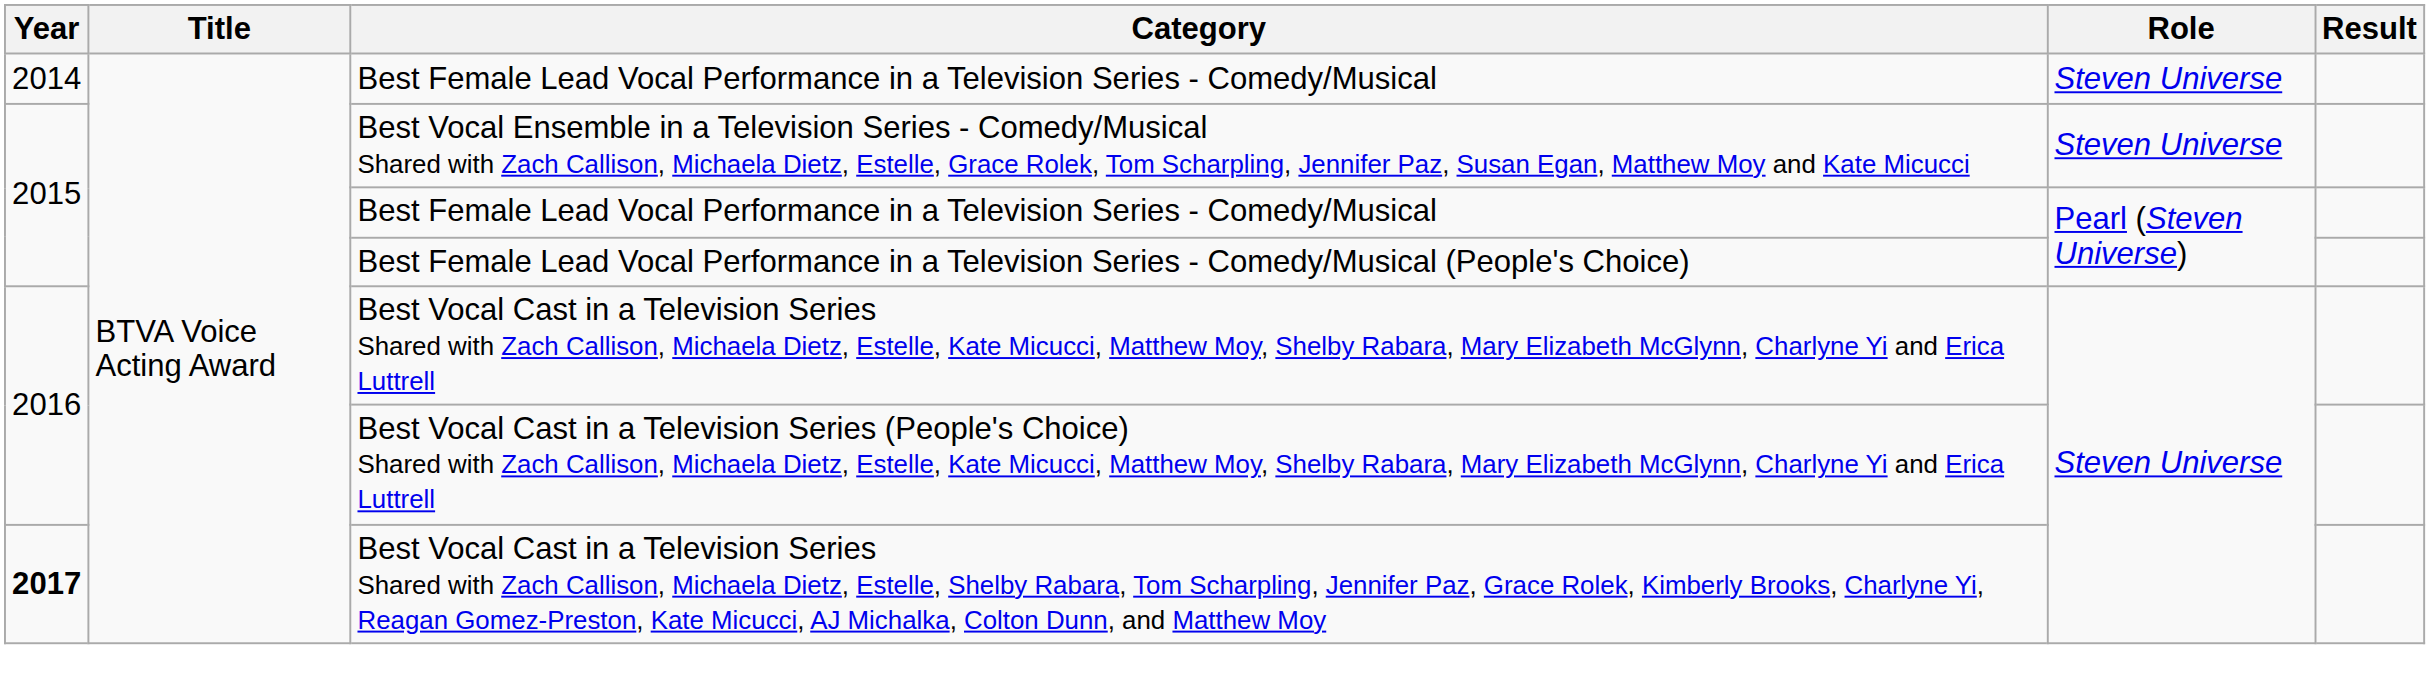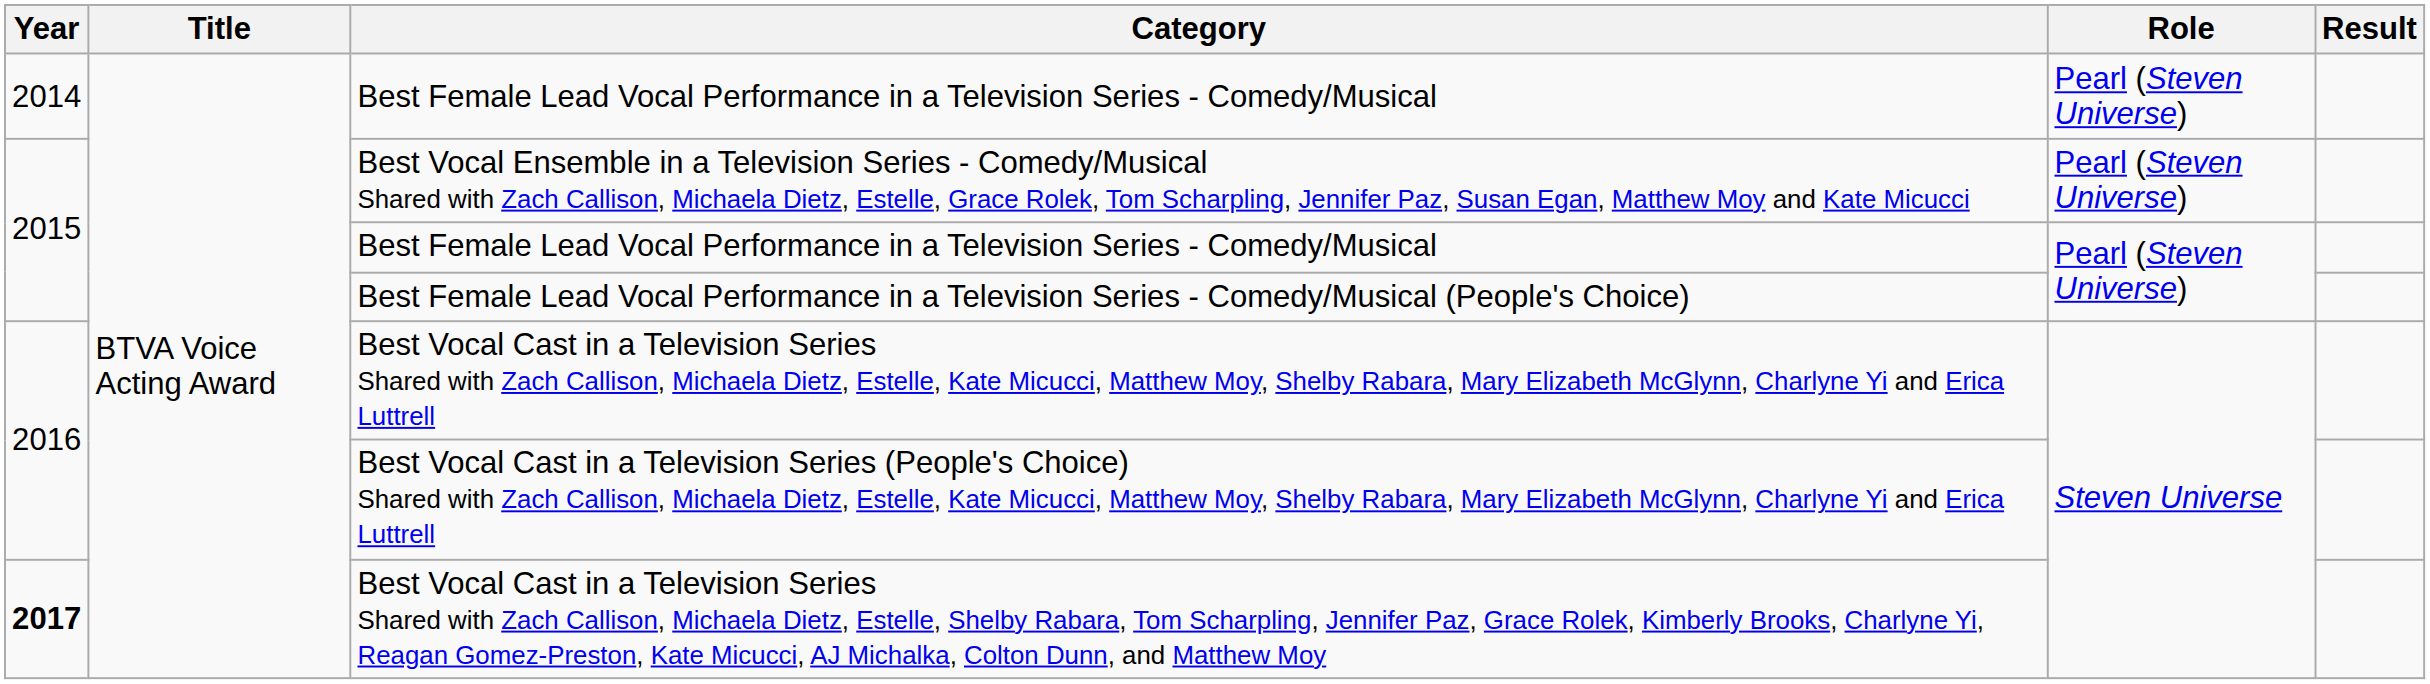(2168, 78) Steven Universe -> (2149, 95) Pearl (Steven Universe)
(2168, 145) Steven Universe -> (2149, 179) Pearl (Steven Universe)
